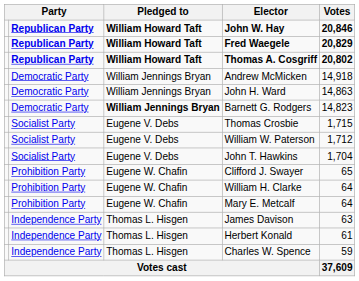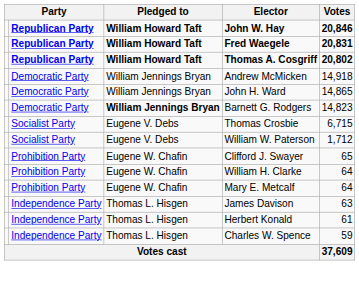(337, 44) 20,829 -> (337, 44) 20,831
(337, 92) 14,863 -> (337, 92) 14,865
(340, 124) 1,715 -> (340, 124) 6,715
- row: (261, 156)
